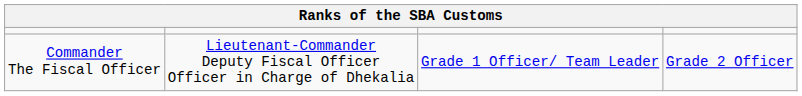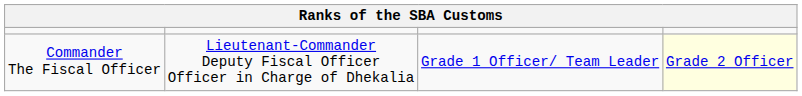(730, 62) no background -> (730, 62) lightyellow background
